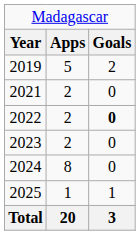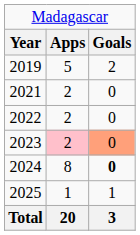(112, 117) bold -> (112, 117) normal
(68, 142) no background -> (68, 142) pink background
(112, 142) no background -> (112, 142) lightsalmon background
(112, 167) normal -> (112, 167) bold
